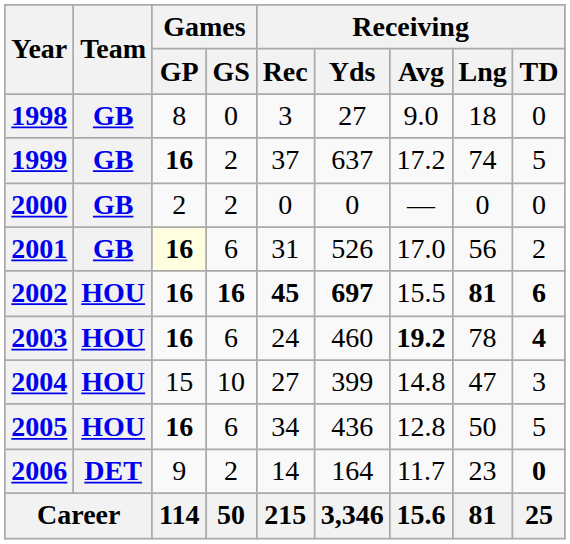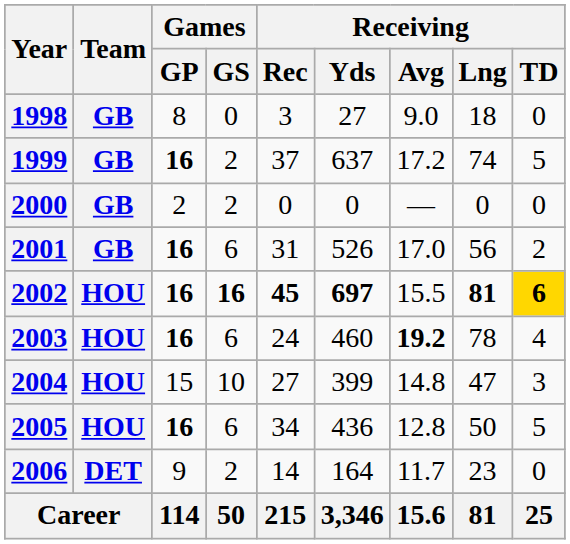(179, 248) lightyellow background -> (179, 248) no background
(539, 293) no background -> (539, 293) gold background
(539, 337) bold -> (539, 337) normal
(539, 470) bold -> (539, 470) normal
